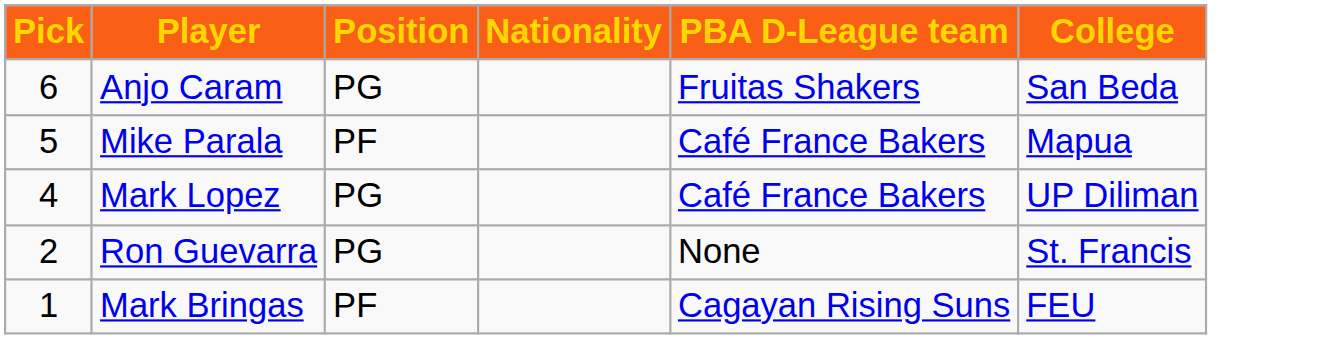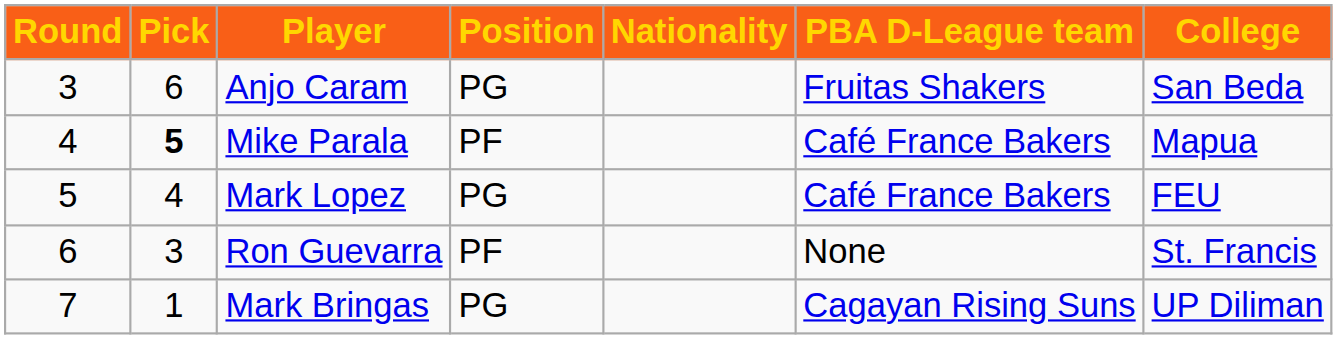+ column: (68, 31)
(49, 141) normal -> (174, 141) bold
(1112, 196) UP Diliman -> (1186, 196) FEU
(49, 251) 2 -> (174, 251) 3
(358, 251) PG -> (481, 251) PF
(355, 305) PF -> (483, 305) PG
(1061, 305) FEU -> (1238, 305) UP Diliman
